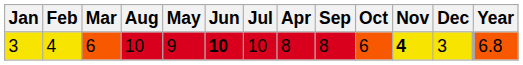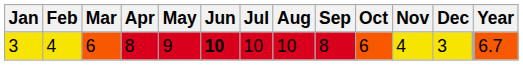columns swapped: (296, 18) <-> (142, 18)
(401, 45) bold -> (401, 45) normal
(490, 45) 6.8 -> (490, 45) 6.7
